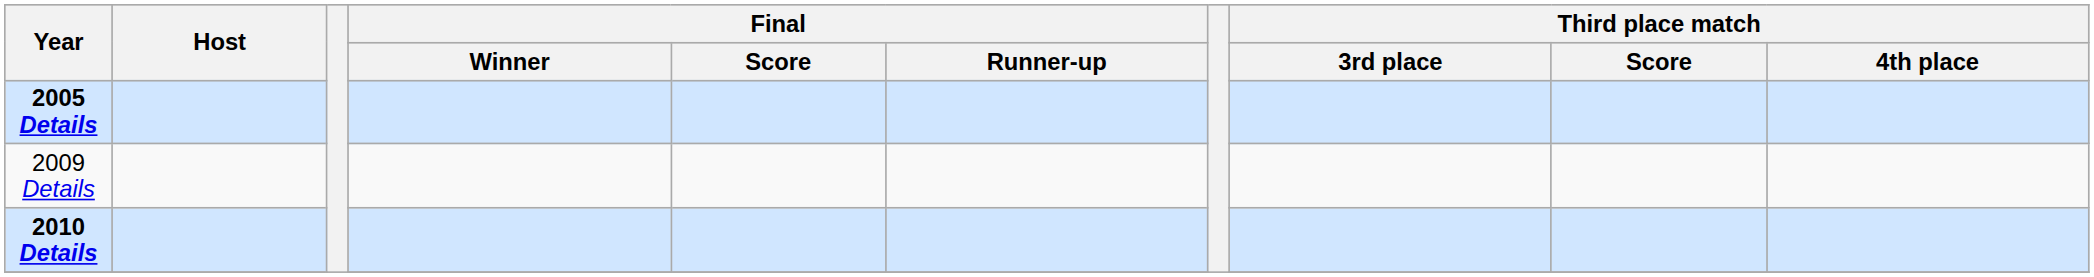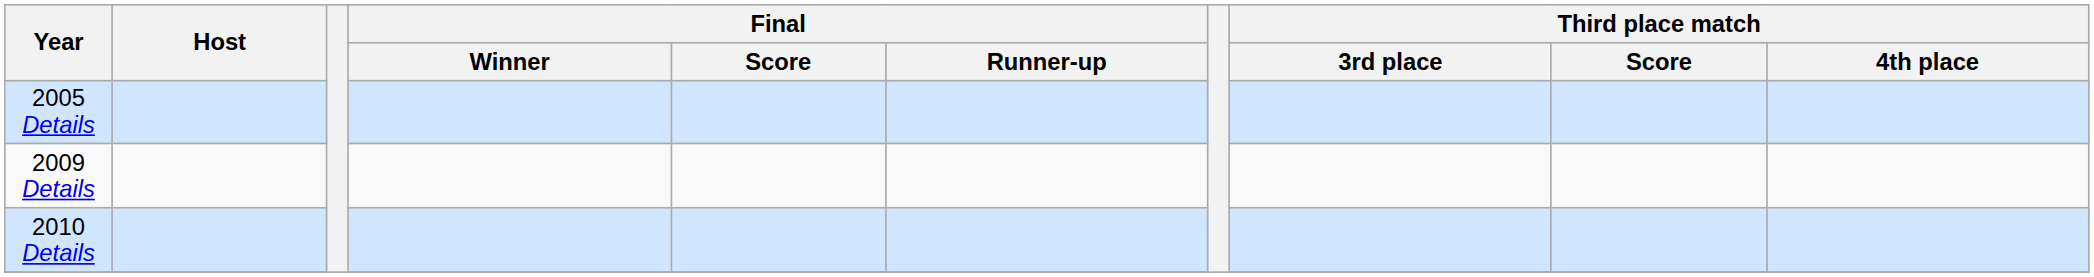(59, 112) bold -> (59, 112) normal
(59, 240) bold -> (59, 240) normal
